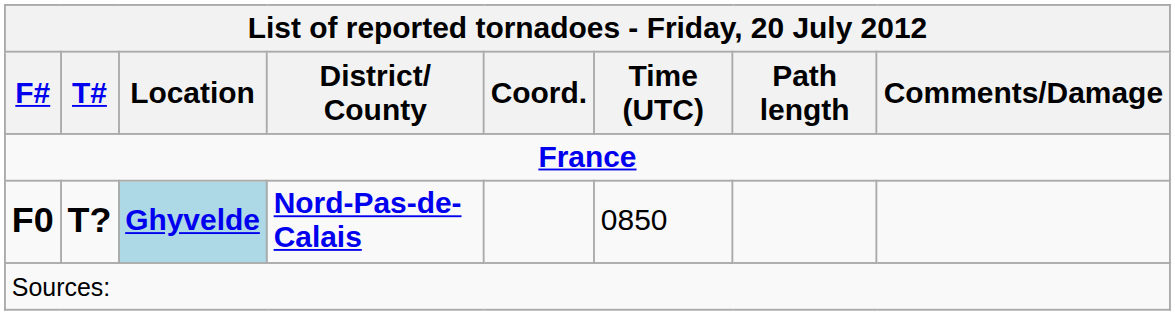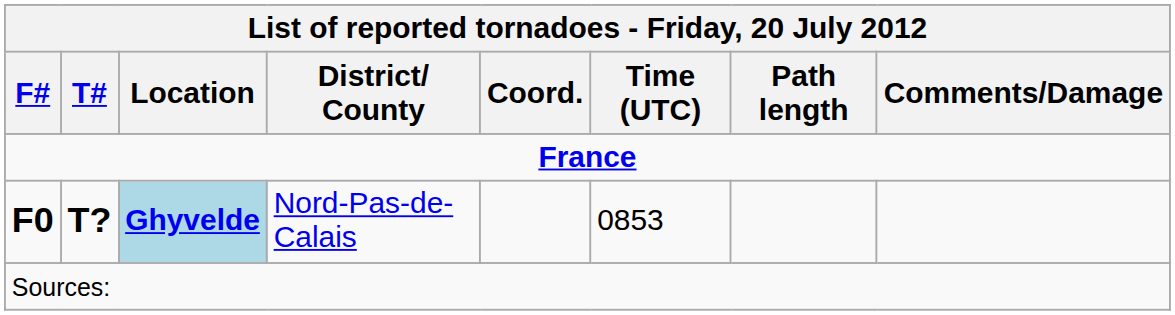(368, 221) bold -> (363, 221) normal
(634, 221) 0850 -> (630, 221) 0853
